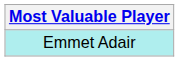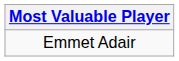(89, 42) paleturquoise background -> (89, 42) no background
